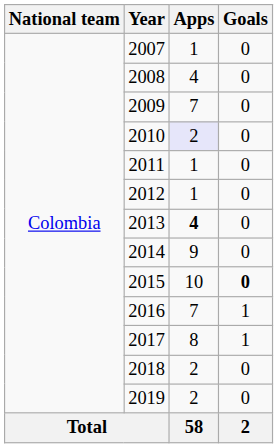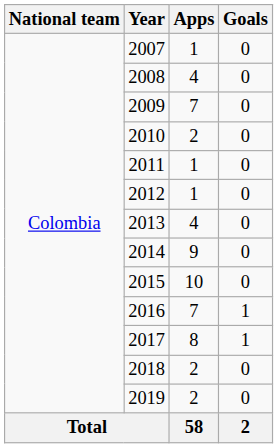(194, 135) lavender background -> (194, 135) no background
(194, 223) bold -> (194, 223) normal
(245, 281) bold -> (245, 281) normal
